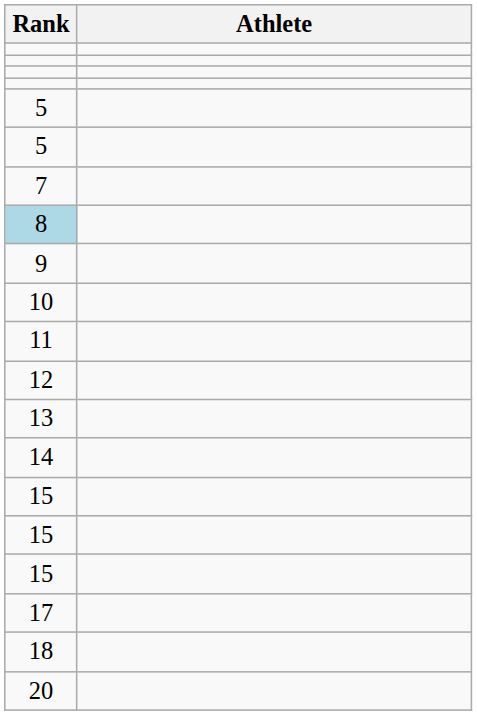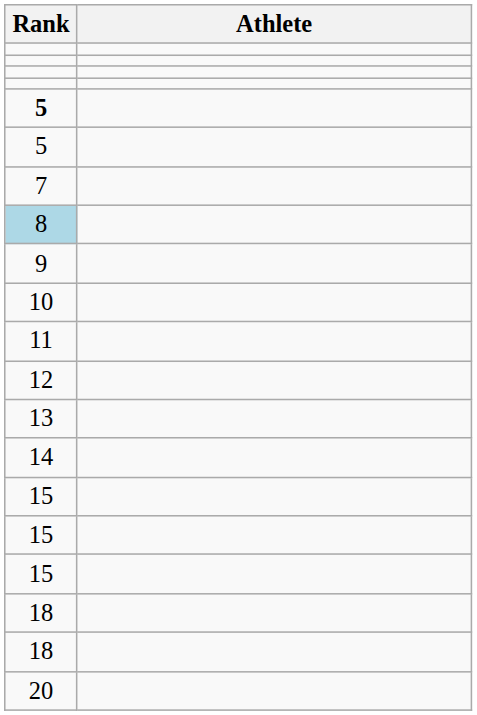(41, 107) normal -> (41, 107) bold
(41, 612) 17 -> (41, 612) 18
